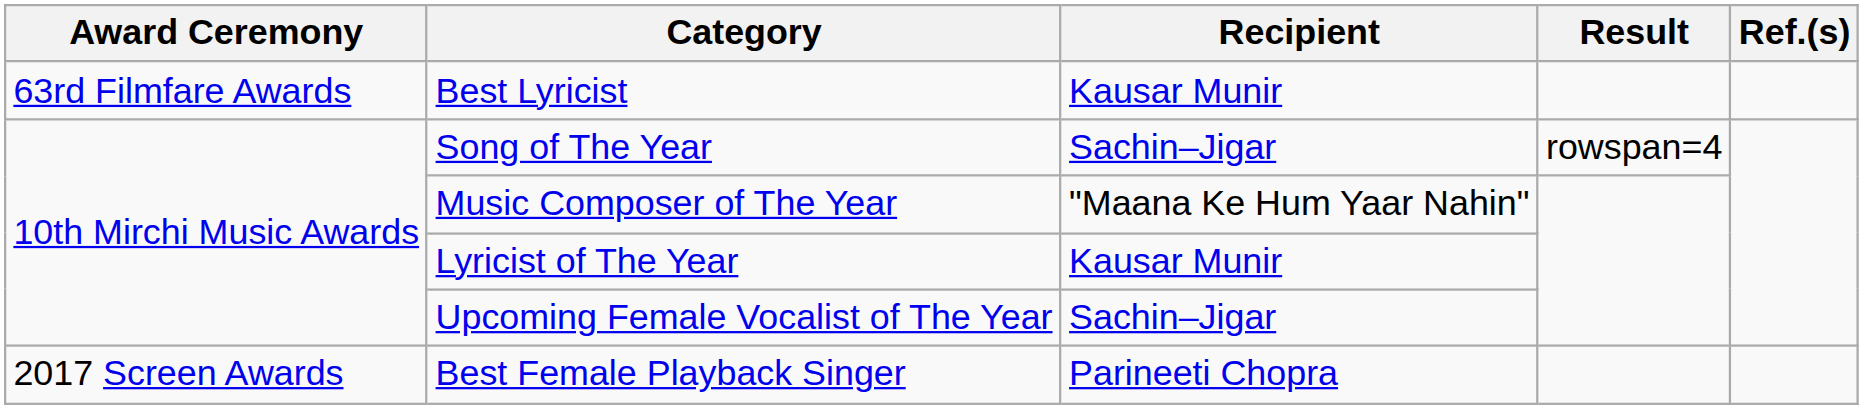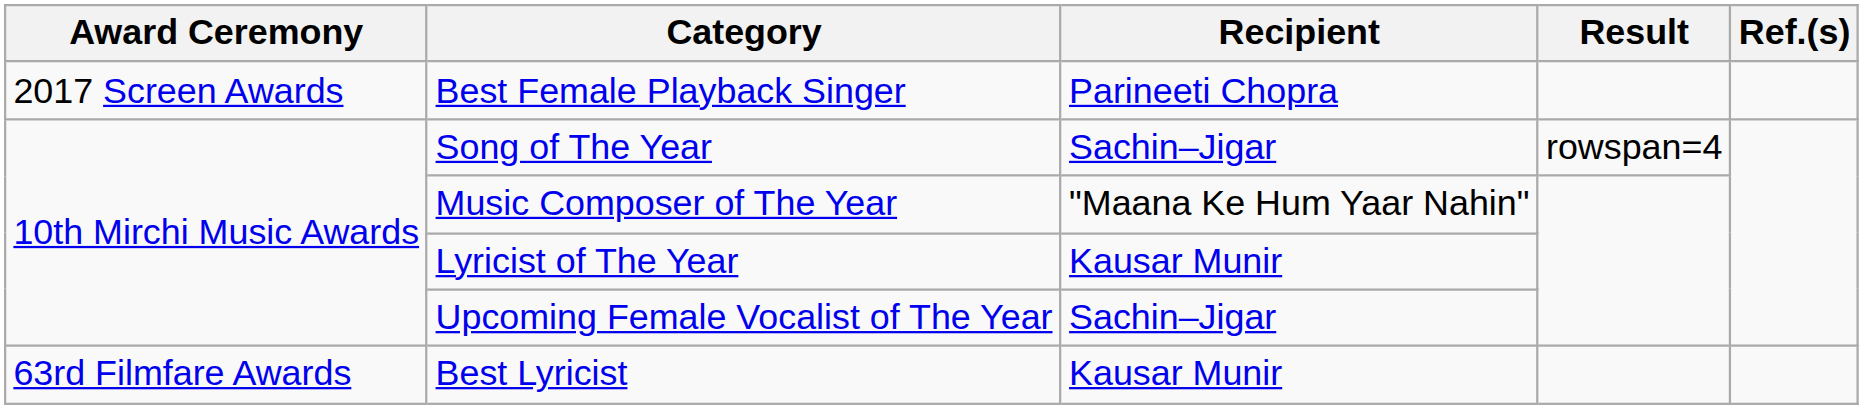rows swapped: (532, 89) <-> (671, 373)
